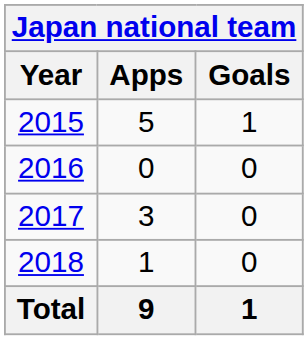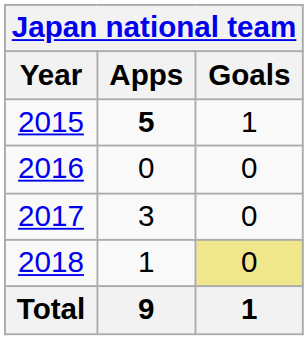(146, 121) normal -> (146, 121) bold
(249, 262) no background -> (249, 262) khaki background
